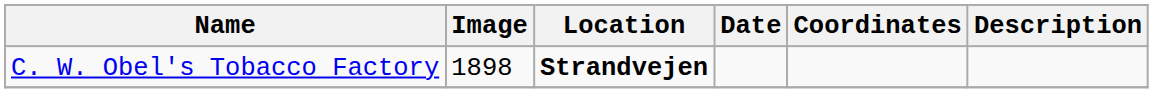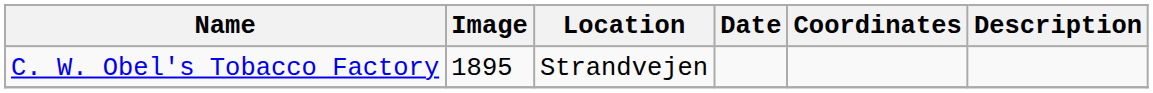(482, 67) 1898 -> (482, 67) 1895
(624, 67) bold -> (624, 67) normal
